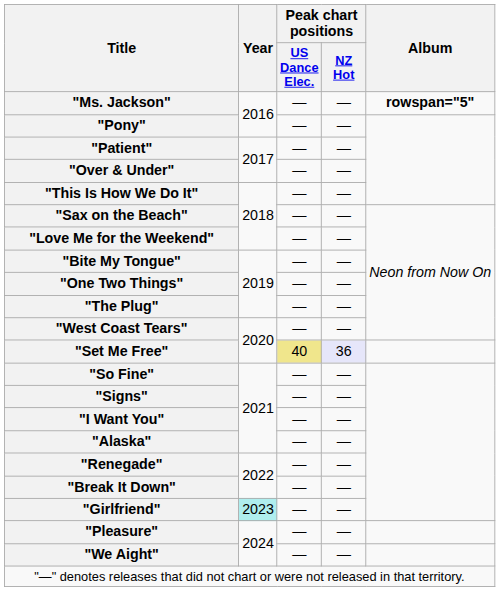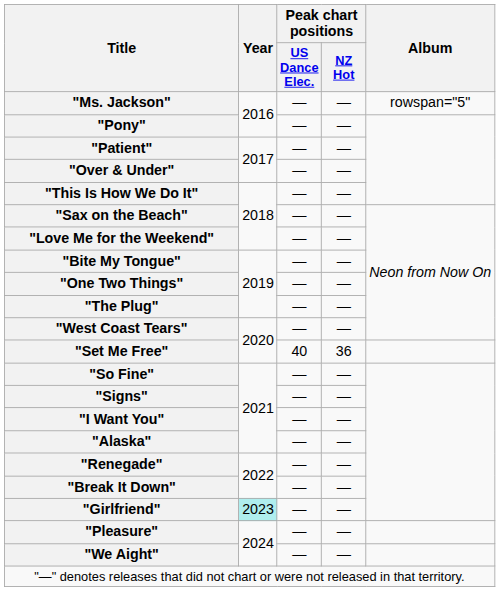(430, 103) bold -> (430, 103) normal
(299, 351) khaki background -> (299, 351) no background
(344, 351) lavender background -> (344, 351) no background
